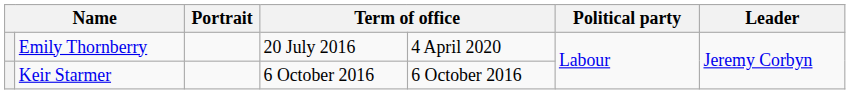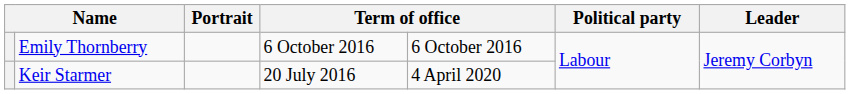(309, 46) 20 July 2016 -> (319, 46) 6 October 2016
(456, 46) 4 April 2020 -> (466, 46) 6 October 2016
(319, 74) 6 October 2016 -> (309, 74) 20 July 2016
(466, 74) 6 October 2016 -> (456, 74) 4 April 2020
